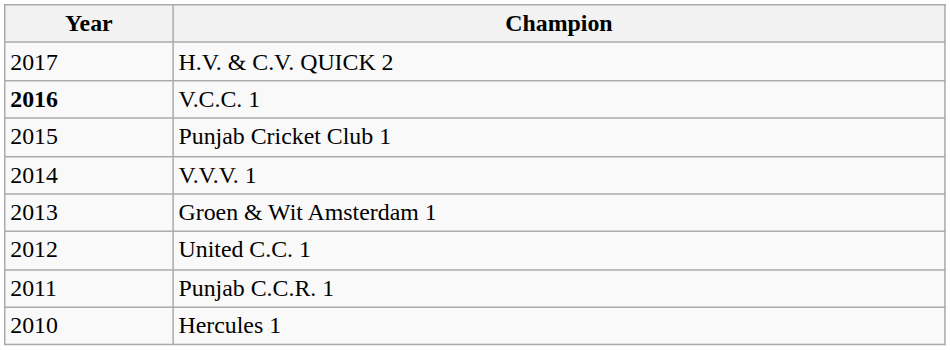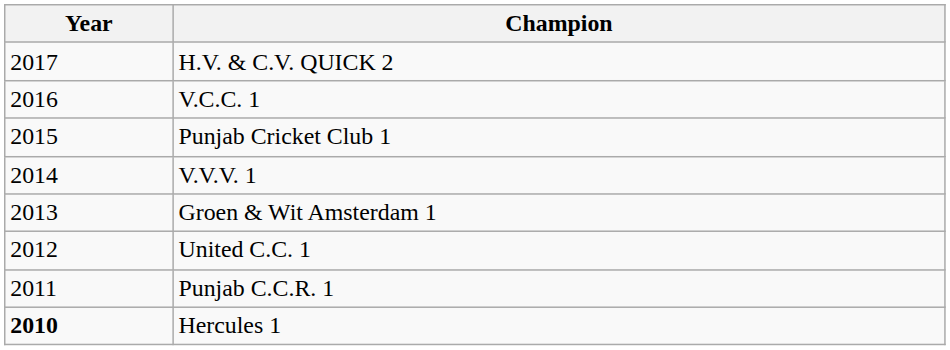(34, 99) bold -> (34, 99) normal
(34, 325) normal -> (34, 325) bold
